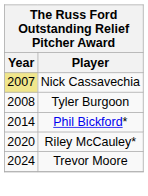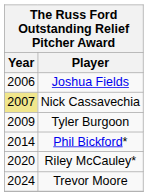+ row: (90, 82)
(21, 102) 2008 -> (21, 122) 2009
